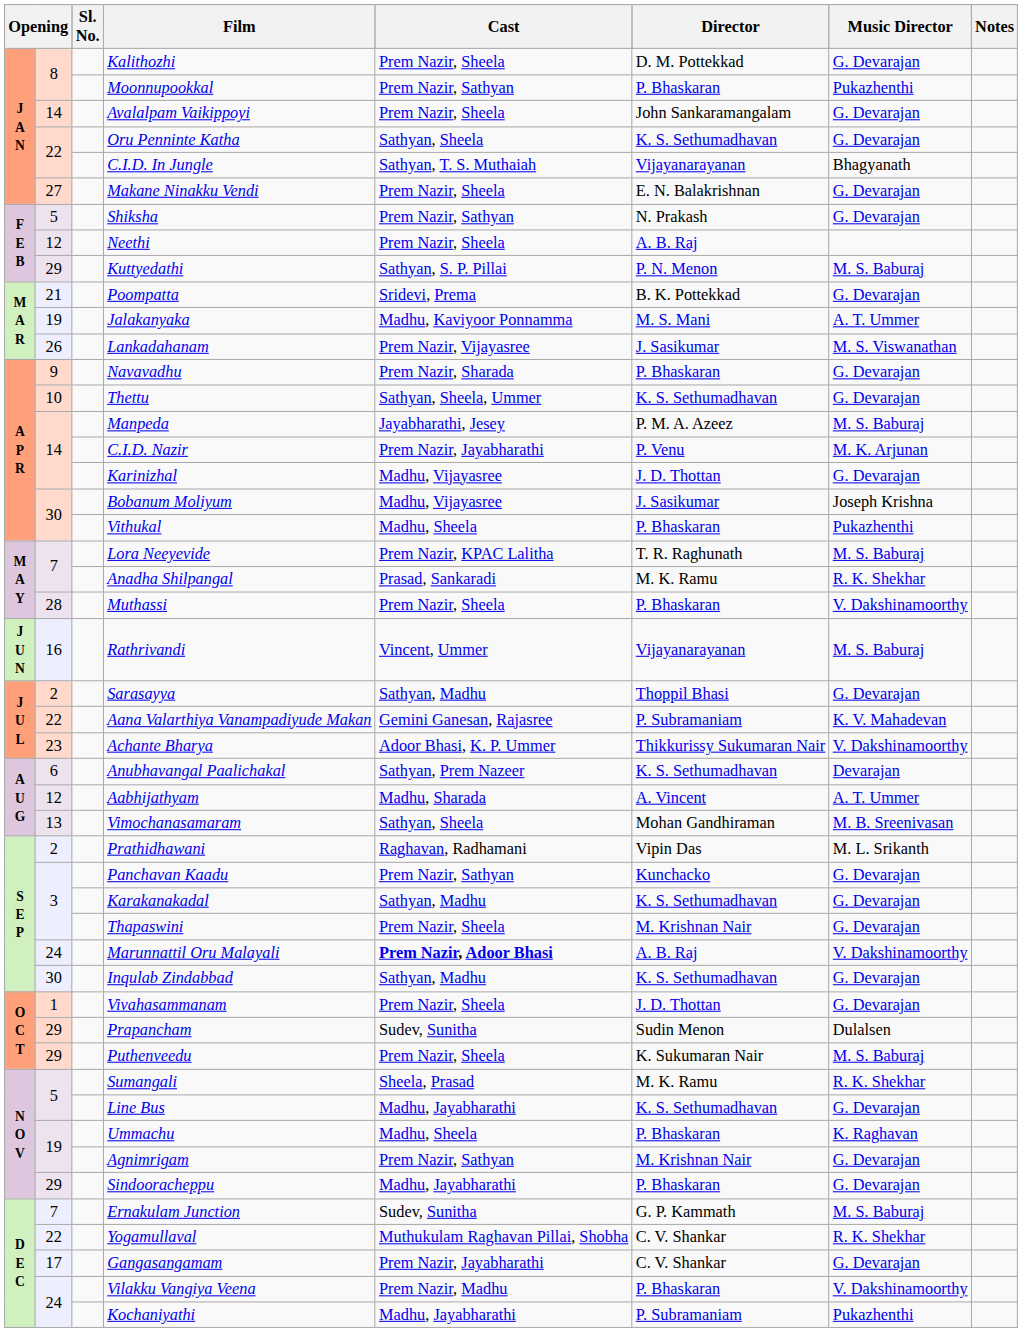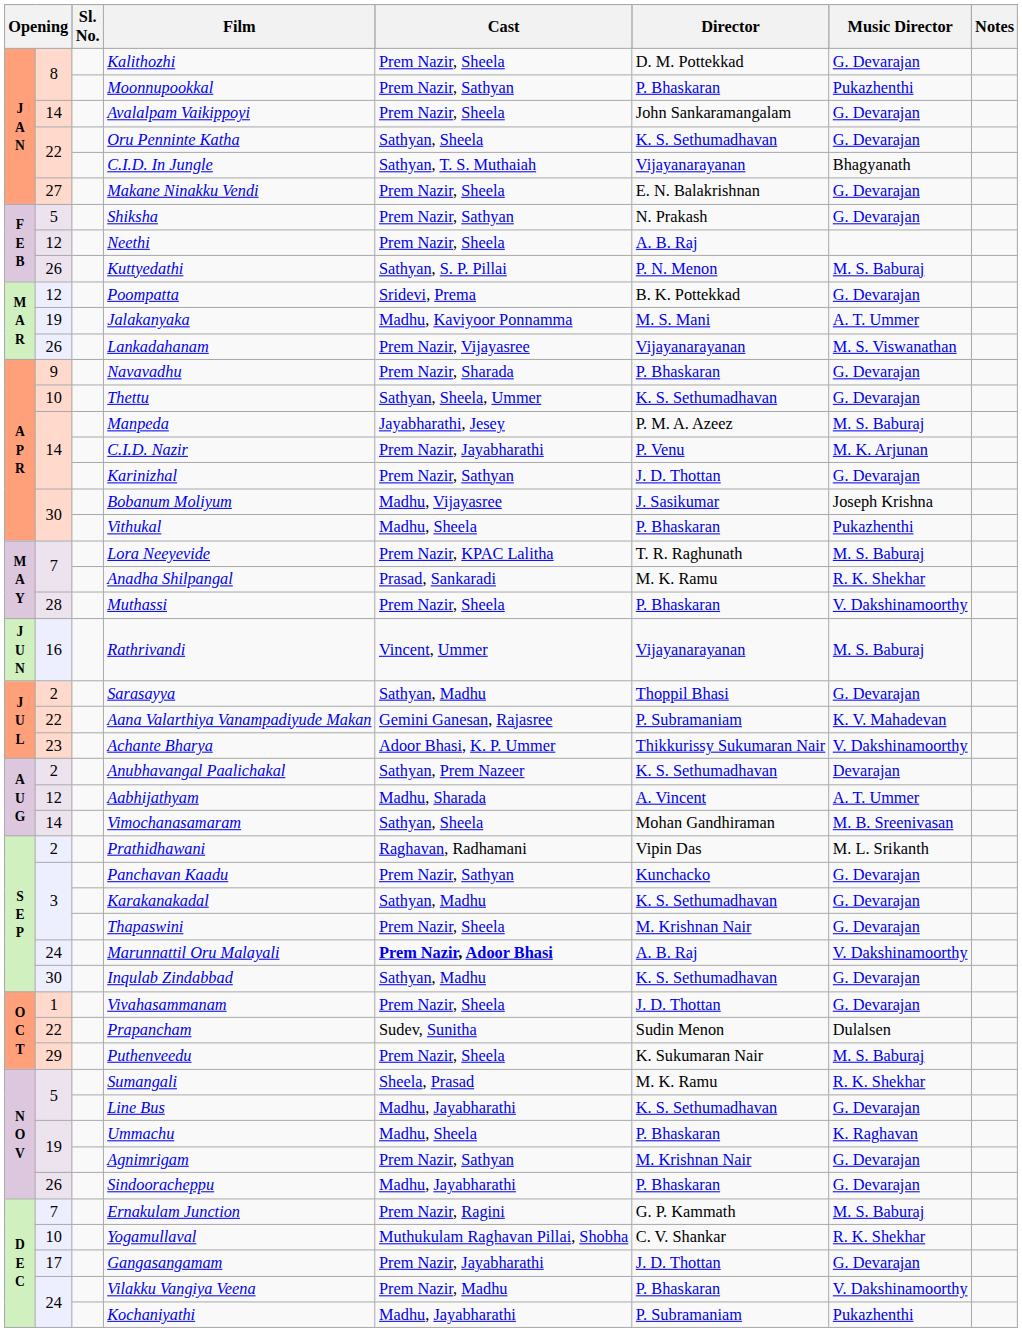(54, 268) 29 -> (54, 268) 26
(54, 294) 21 -> (54, 294) 12
(678, 346) J. Sasikumar -> (691, 346) Vijayanarayanan
(440, 475) Madhu, Vijayasree -> (446, 475) Prem Nazir, Sathyan
(54, 771) 6 -> (54, 771) 2
(54, 823) 13 -> (54, 823) 14
(54, 1030) 29 -> (54, 1030) 22
(54, 1185) 29 -> (54, 1185) 26
(428, 1211) Sudev, Sunitha -> (442, 1211) Prem Nazir, Ragini
(54, 1237) 22 -> (54, 1237) 10
(681, 1263) C. V. Shankar -> (678, 1263) J. D. Thottan
